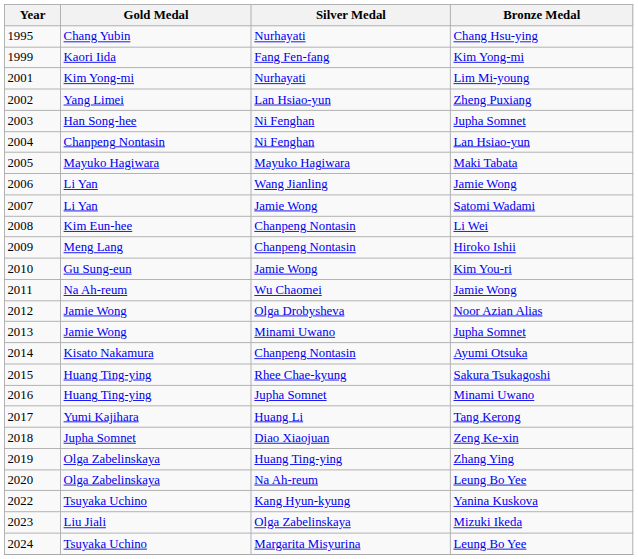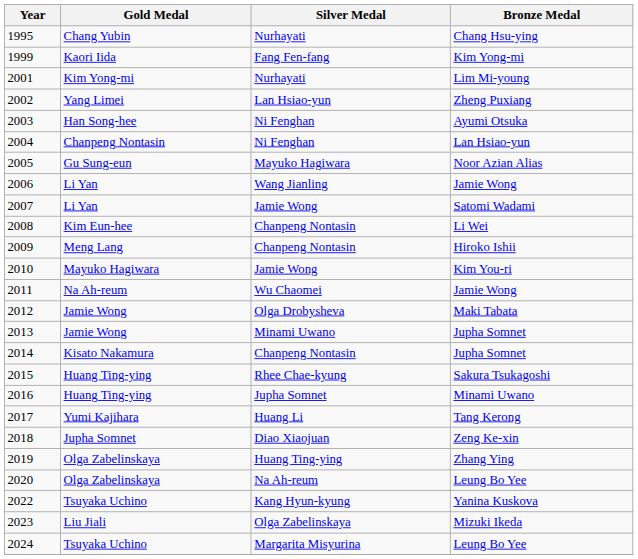(490, 121) Jupha Somnet -> (490, 121) Ayumi Otsuka
(111, 163) Mayuko Hagiwara -> (98, 163) Gu Sung-eun
(485, 163) Maki Tabata -> (498, 163) Noor Azian Alias
(98, 269) Gu Sung-eun -> (111, 269) Mayuko Hagiwara
(498, 311) Noor Azian Alias -> (485, 311) Maki Tabata
(490, 353) Ayumi Otsuka -> (490, 353) Jupha Somnet
